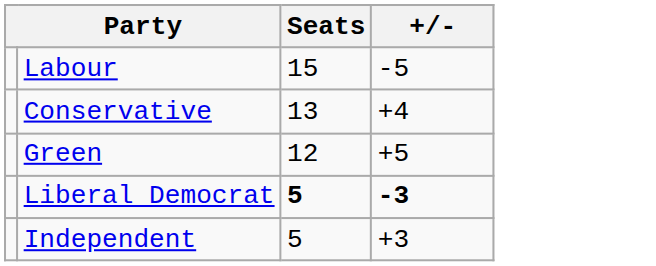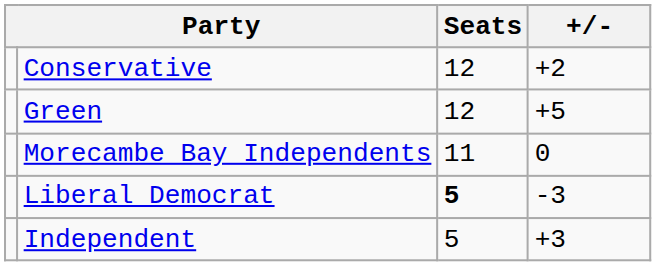- row: (71, 69)
(303, 111) 13 -> (460, 69) 12
(394, 111) +4 -> (550, 69) +2
+ row: (228, 154)
(394, 197) bold -> (550, 197) normal
